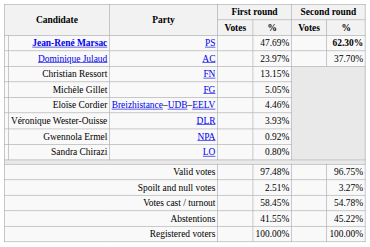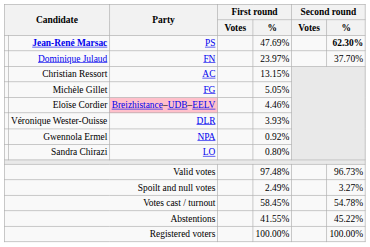(209, 59) AC -> (209, 59) FN
(209, 74) FN -> (209, 74) AC
(164, 105) no background -> (164, 105) pink background
(349, 172) 96.75% -> (349, 172) 96.73%
(277, 187) 2.51% -> (277, 187) 2.49%
